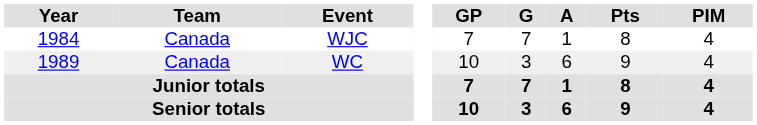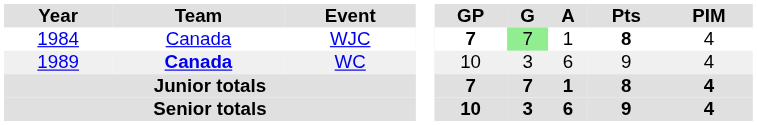(469, 39) normal -> (471, 39) bold
(526, 39) no background -> (528, 39) lightgreen background
(625, 39) normal -> (626, 39) bold
(197, 62) normal -> (198, 62) bold
